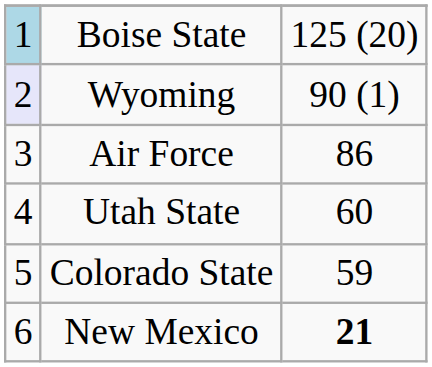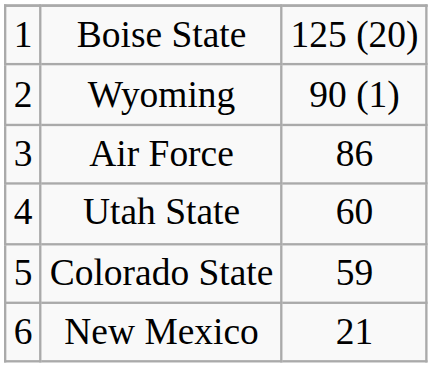(23, 34) lightblue background -> (23, 34) no background
(23, 94) lavender background -> (23, 94) no background
(355, 331) bold -> (355, 331) normal
